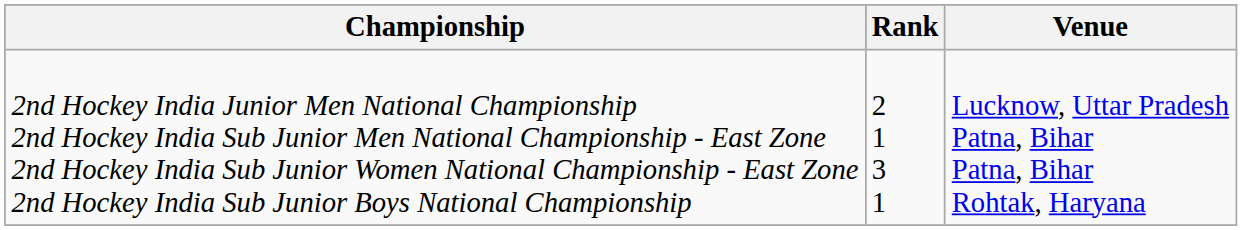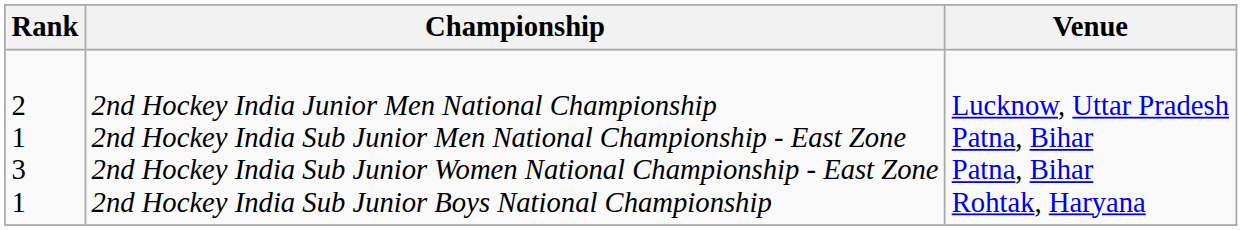columns swapped: (435, 27) <-> (905, 27)
